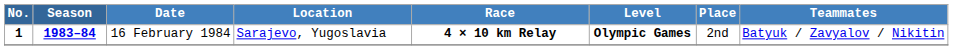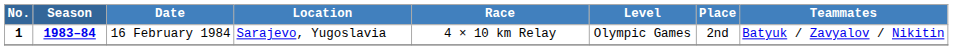(500, 35) bold -> (500, 35) normal
(642, 35) bold -> (642, 35) normal
